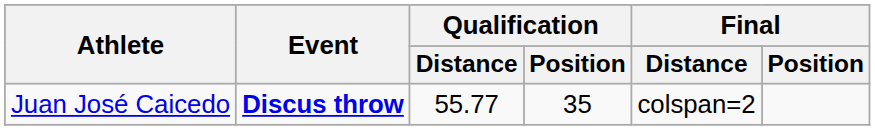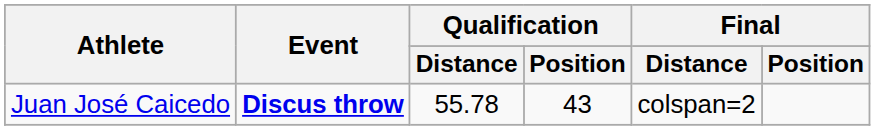(467, 105) 55.77 -> (467, 105) 55.78
(577, 105) 35 -> (577, 105) 43
